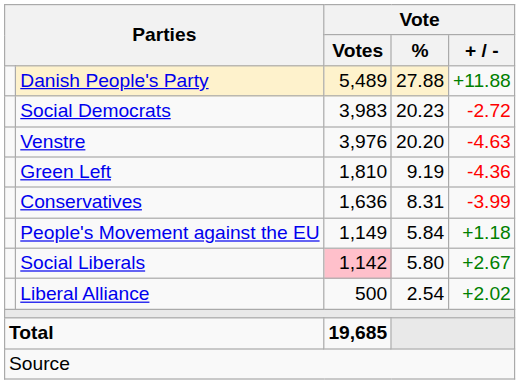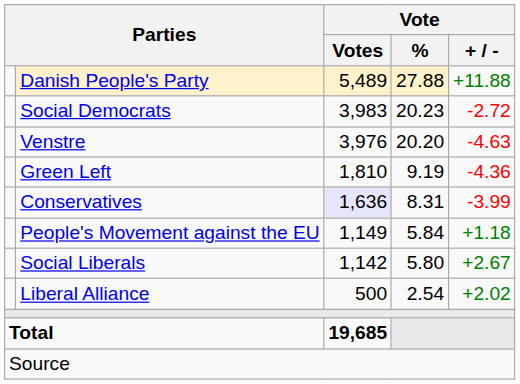(363, 202) no background -> (363, 202) lavender background
(363, 263) pink background -> (363, 263) no background
